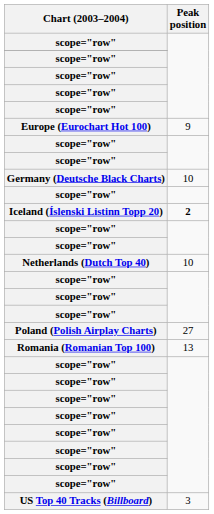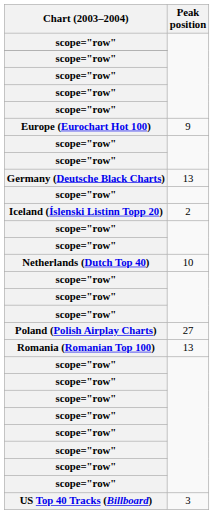(188, 178) 10 -> (188, 178) 13
(188, 212) bold -> (188, 212) normal
